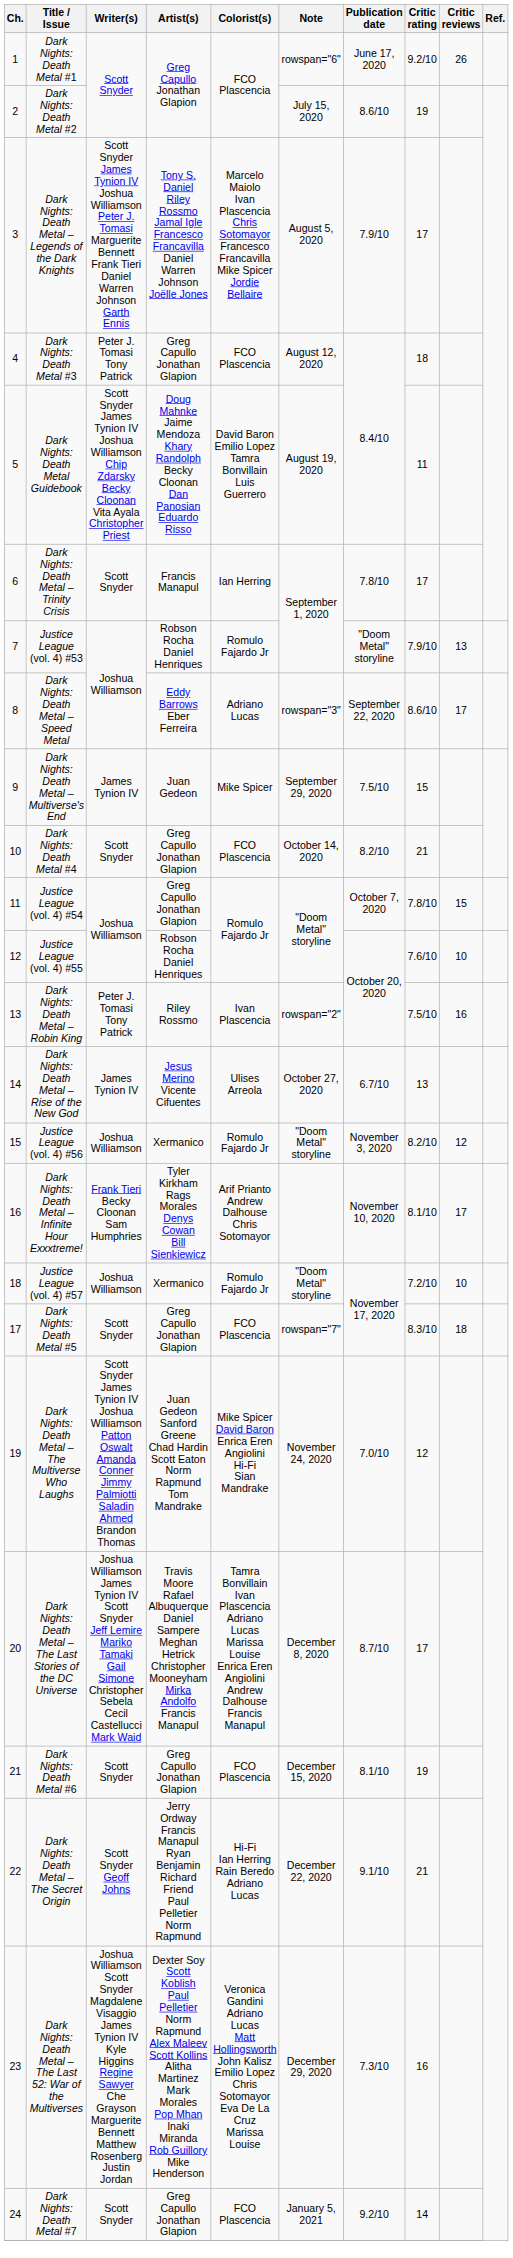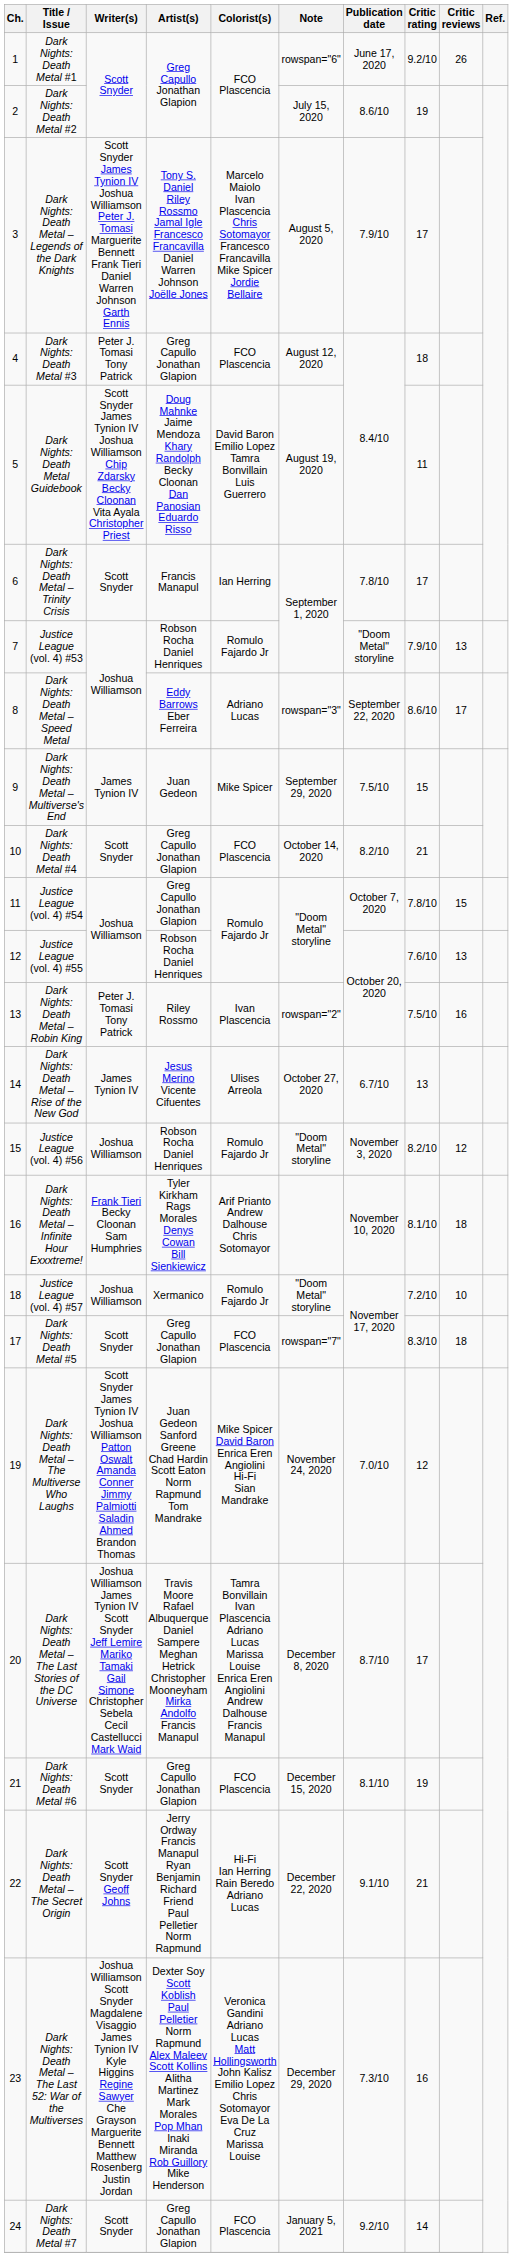(461, 956) 10 -> (461, 956) 13
(178, 1143) Xermanico -> (178, 1149) Robson Rocha Daniel Henriques
(461, 1213) 17 -> (461, 1225) 18
